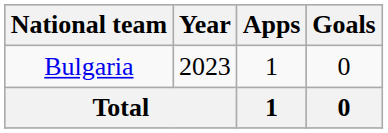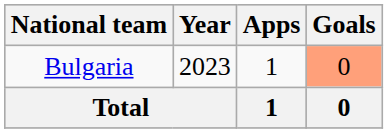(344, 66) no background -> (344, 66) lightsalmon background
